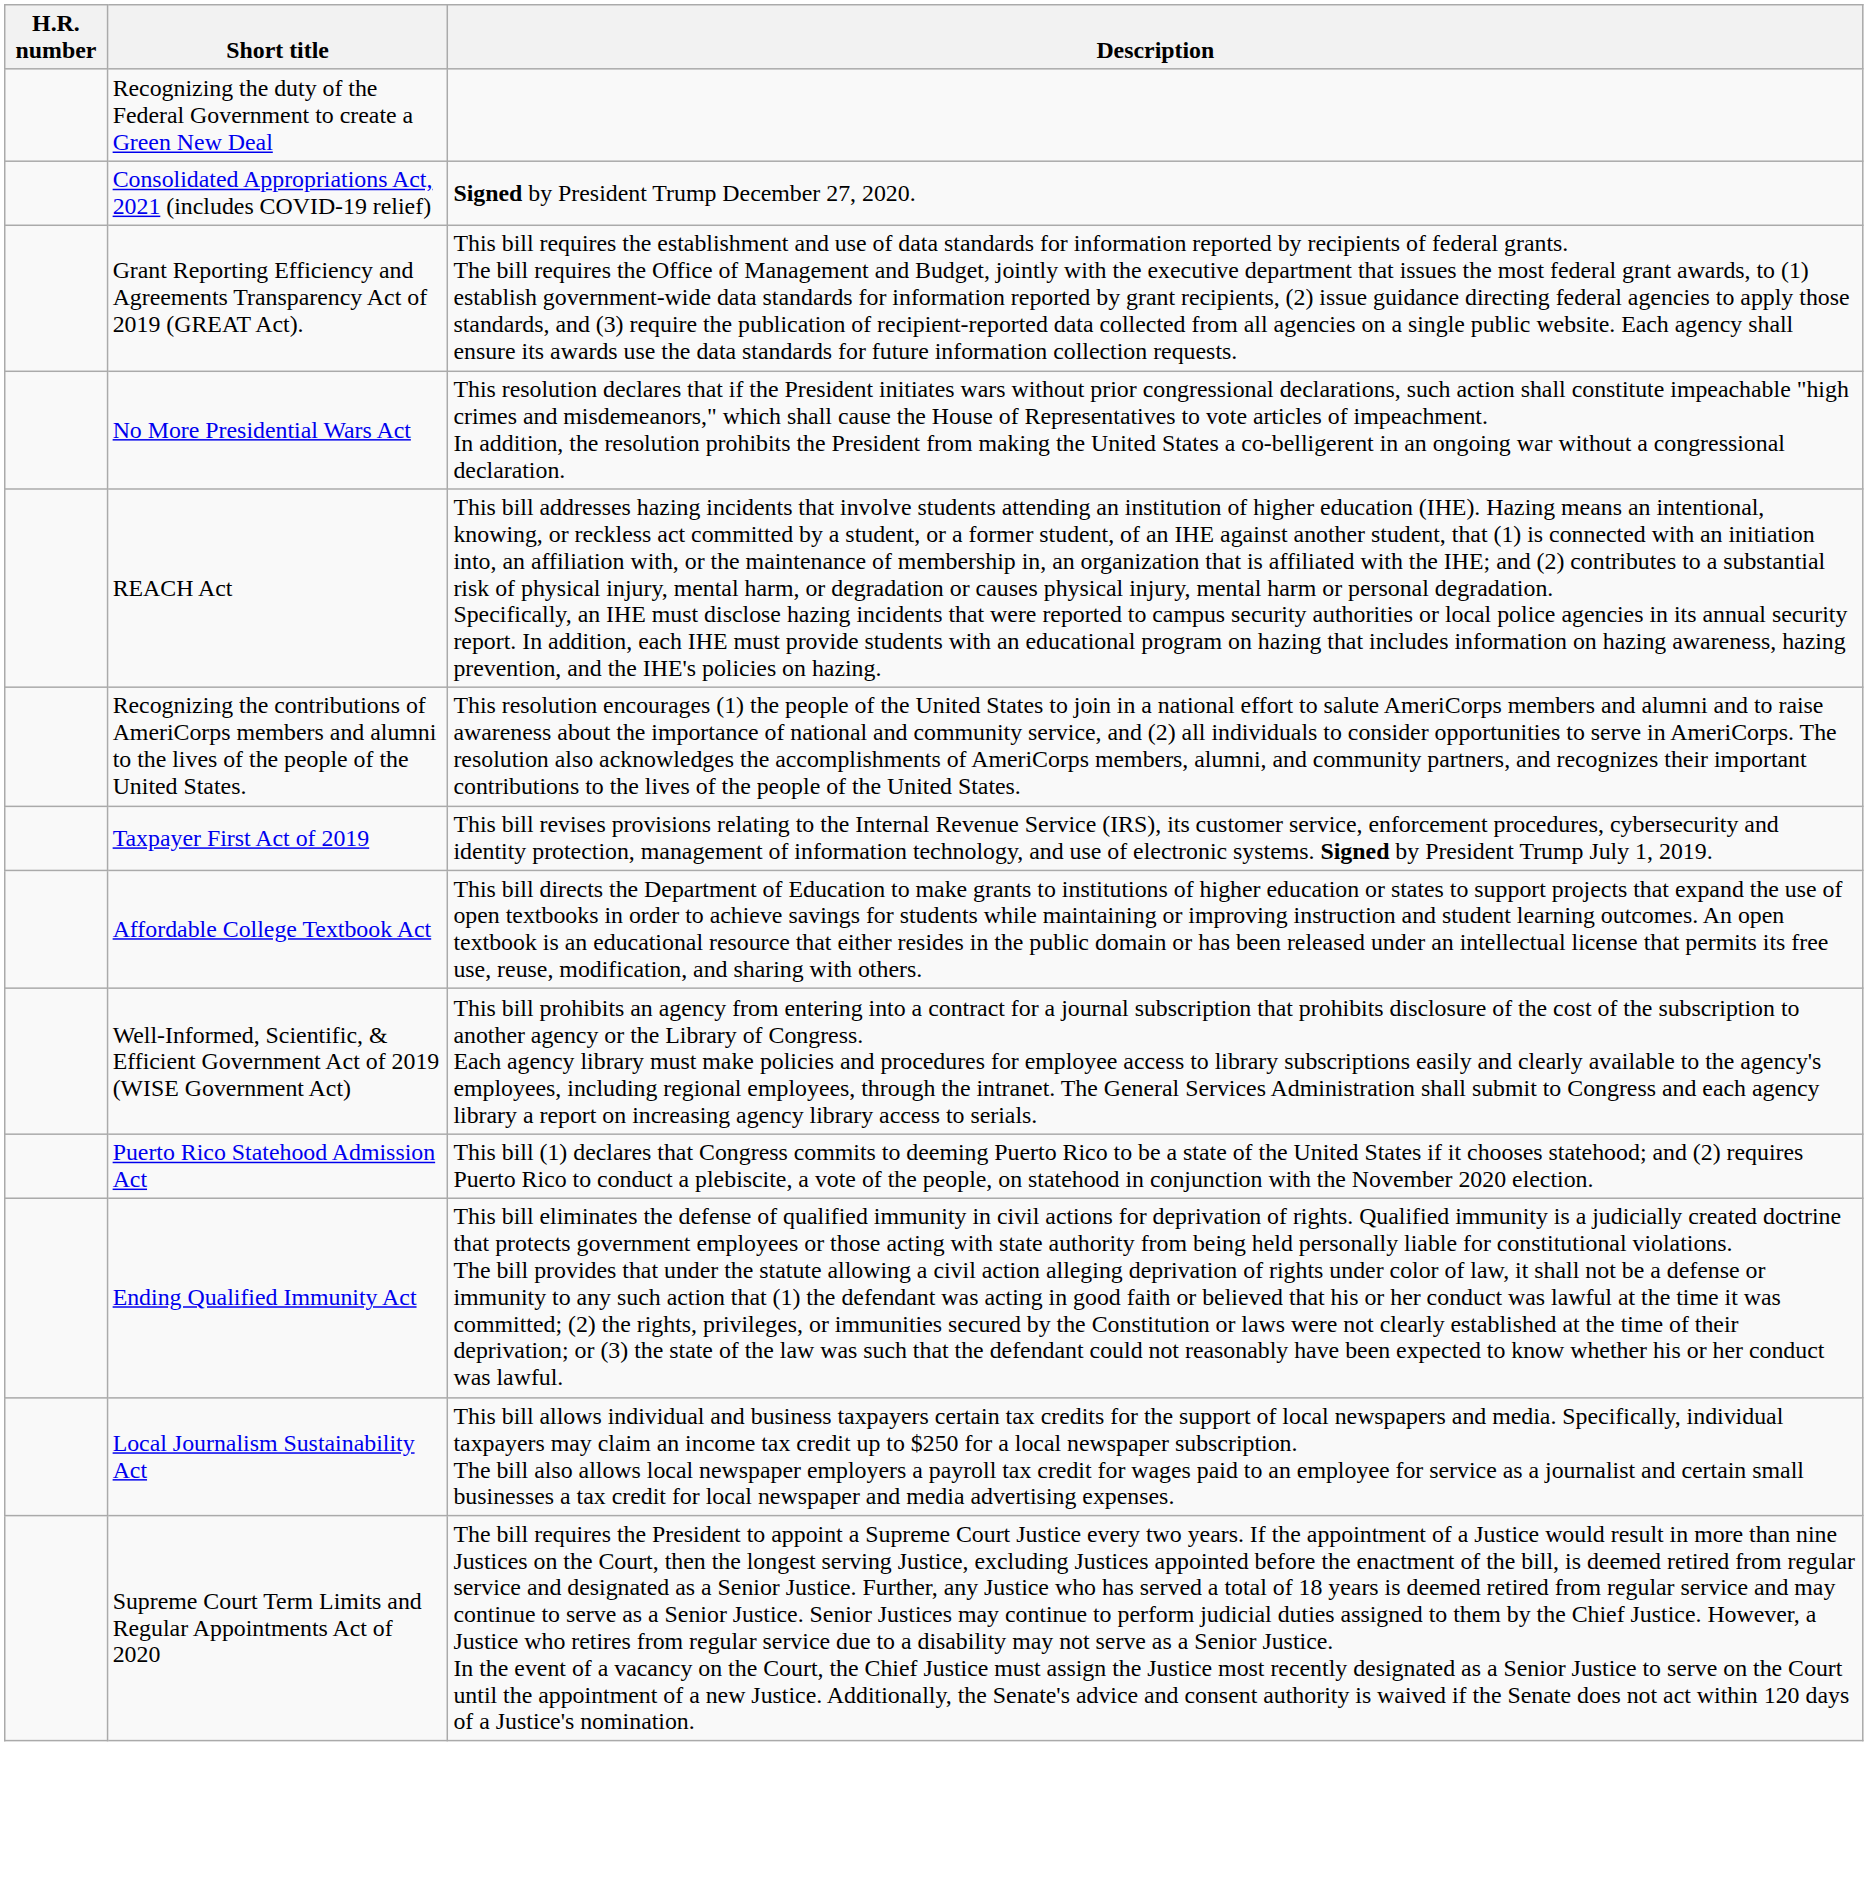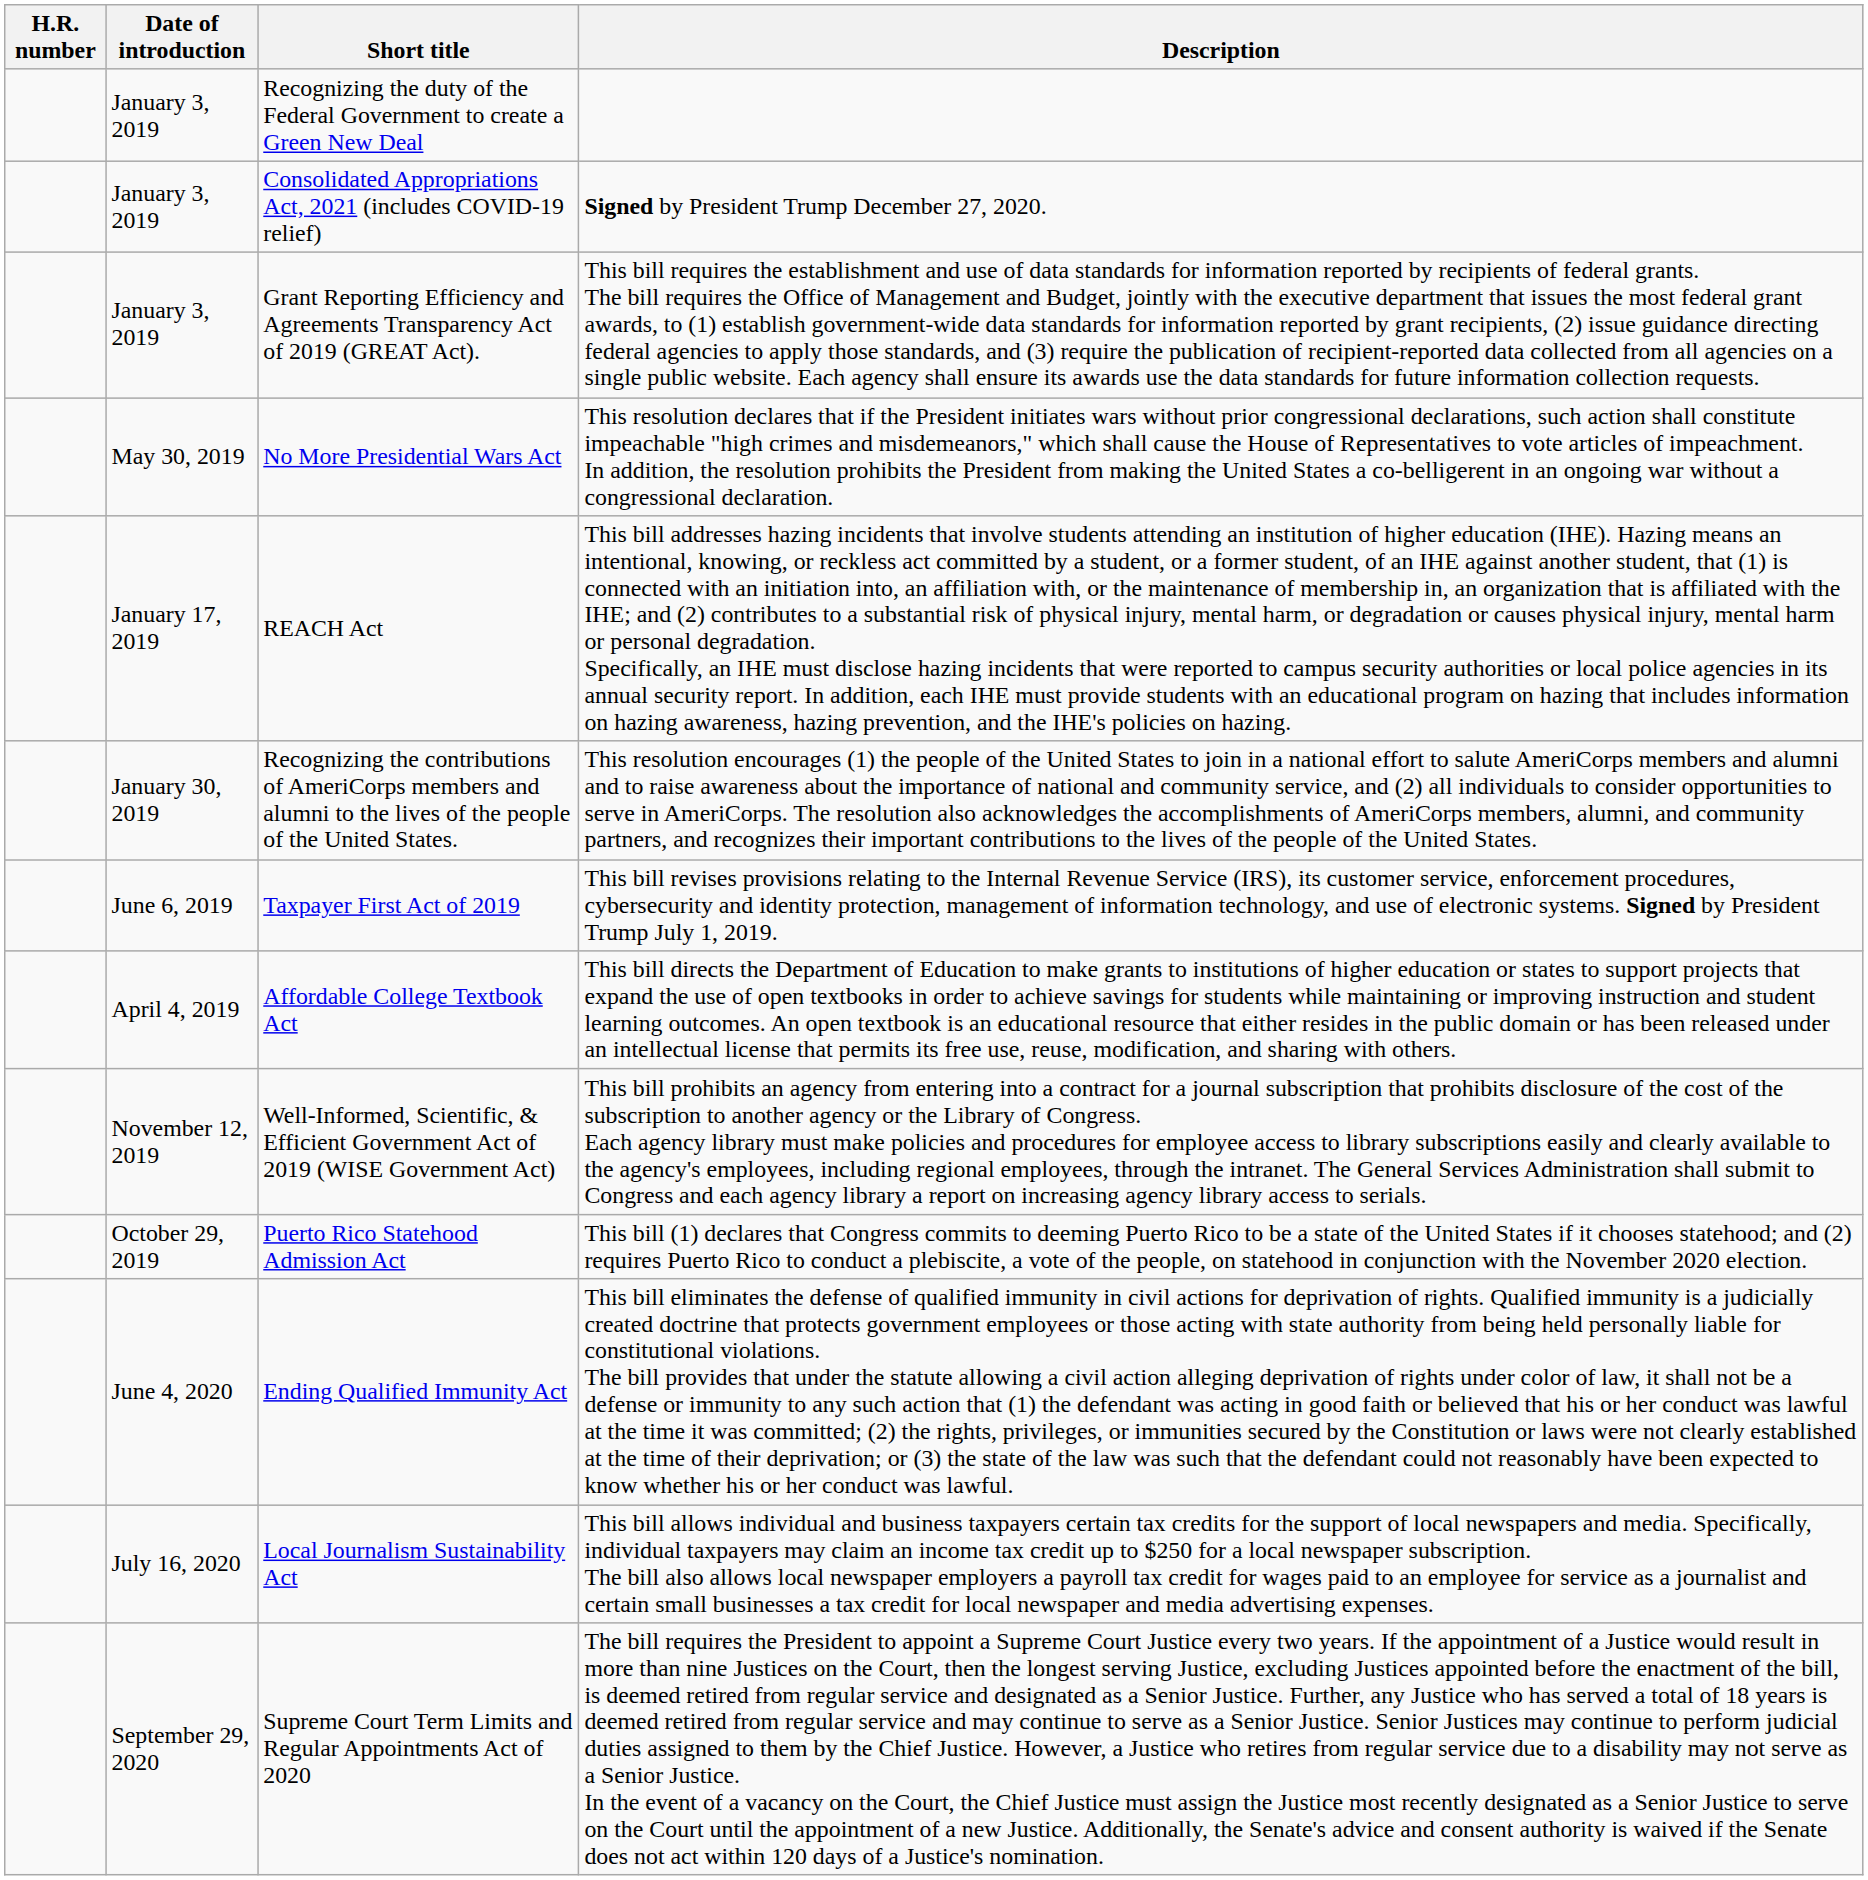+ column: (182, 36)
